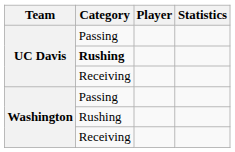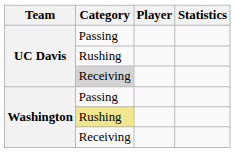(102, 56) bold -> (100, 56) normal
(105, 76) no background -> (105, 76) lightgrey background
(100, 116) no background -> (100, 116) khaki background
